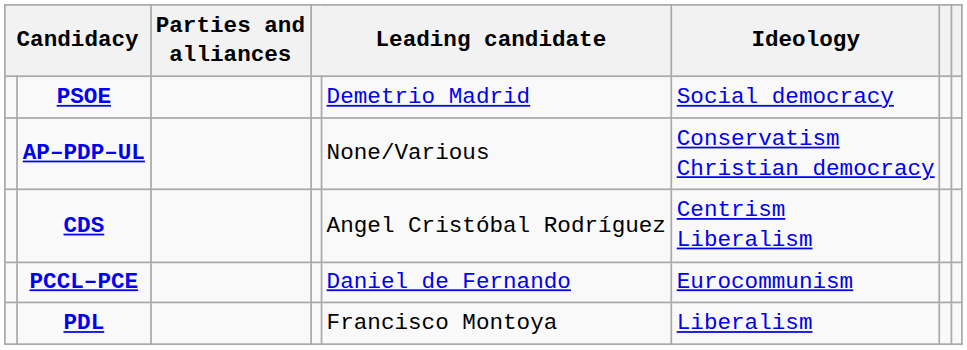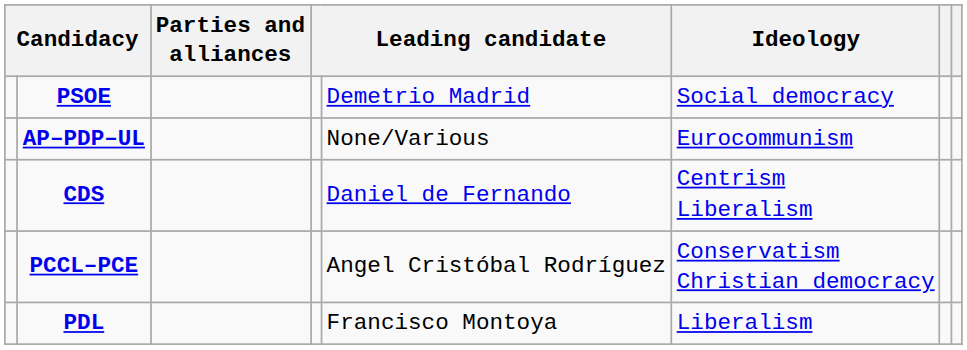(806, 153) Conservatism Christian democracy -> (765, 138) Eurocommunism
(496, 225) Angel Cristóbal Rodríguez -> (449, 195) Daniel de Fernando
(449, 282) Daniel de Fernando -> (496, 267) Angel Cristóbal Rodríguez
(765, 282) Eurocommunism -> (806, 267) Conservatism Christian democracy
